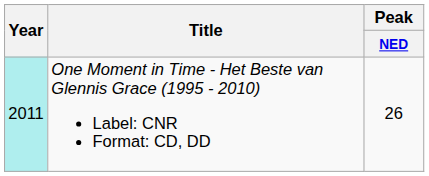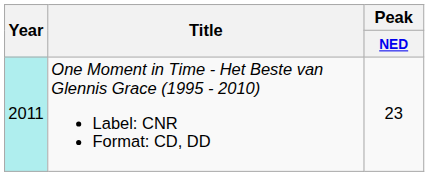(394, 114) 26 -> (394, 114) 23
